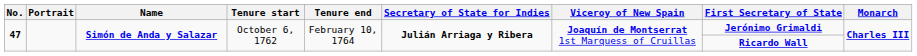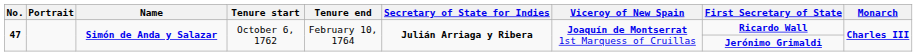(773, 28) Jerónimo Grimaldi -> (773, 28) Ricardo Wall
(773, 43) Ricardo Wall -> (773, 43) Jerónimo Grimaldi
